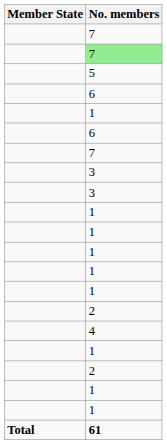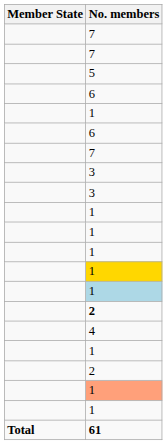(92, 53) lightgreen background -> (92, 53) no background
(92, 271) no background -> (92, 271) gold background
(92, 291) no background -> (92, 291) lightblue background
(92, 311) normal -> (92, 311) bold
(92, 390) no background -> (92, 390) lightsalmon background
